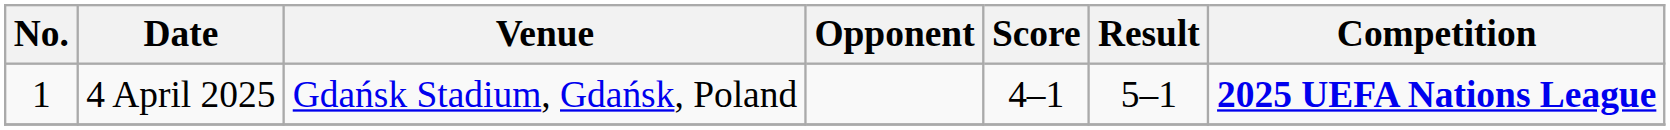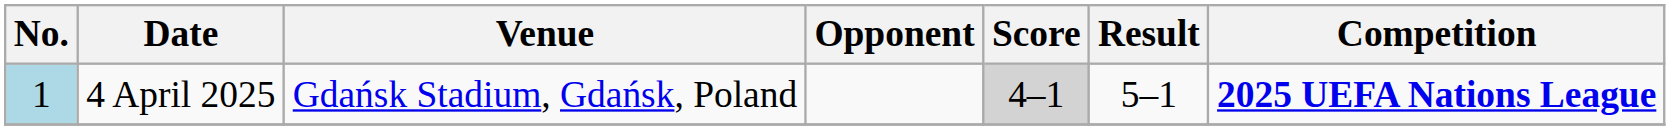(41, 93) no background -> (41, 93) lightblue background
(1036, 93) no background -> (1036, 93) lightgrey background
